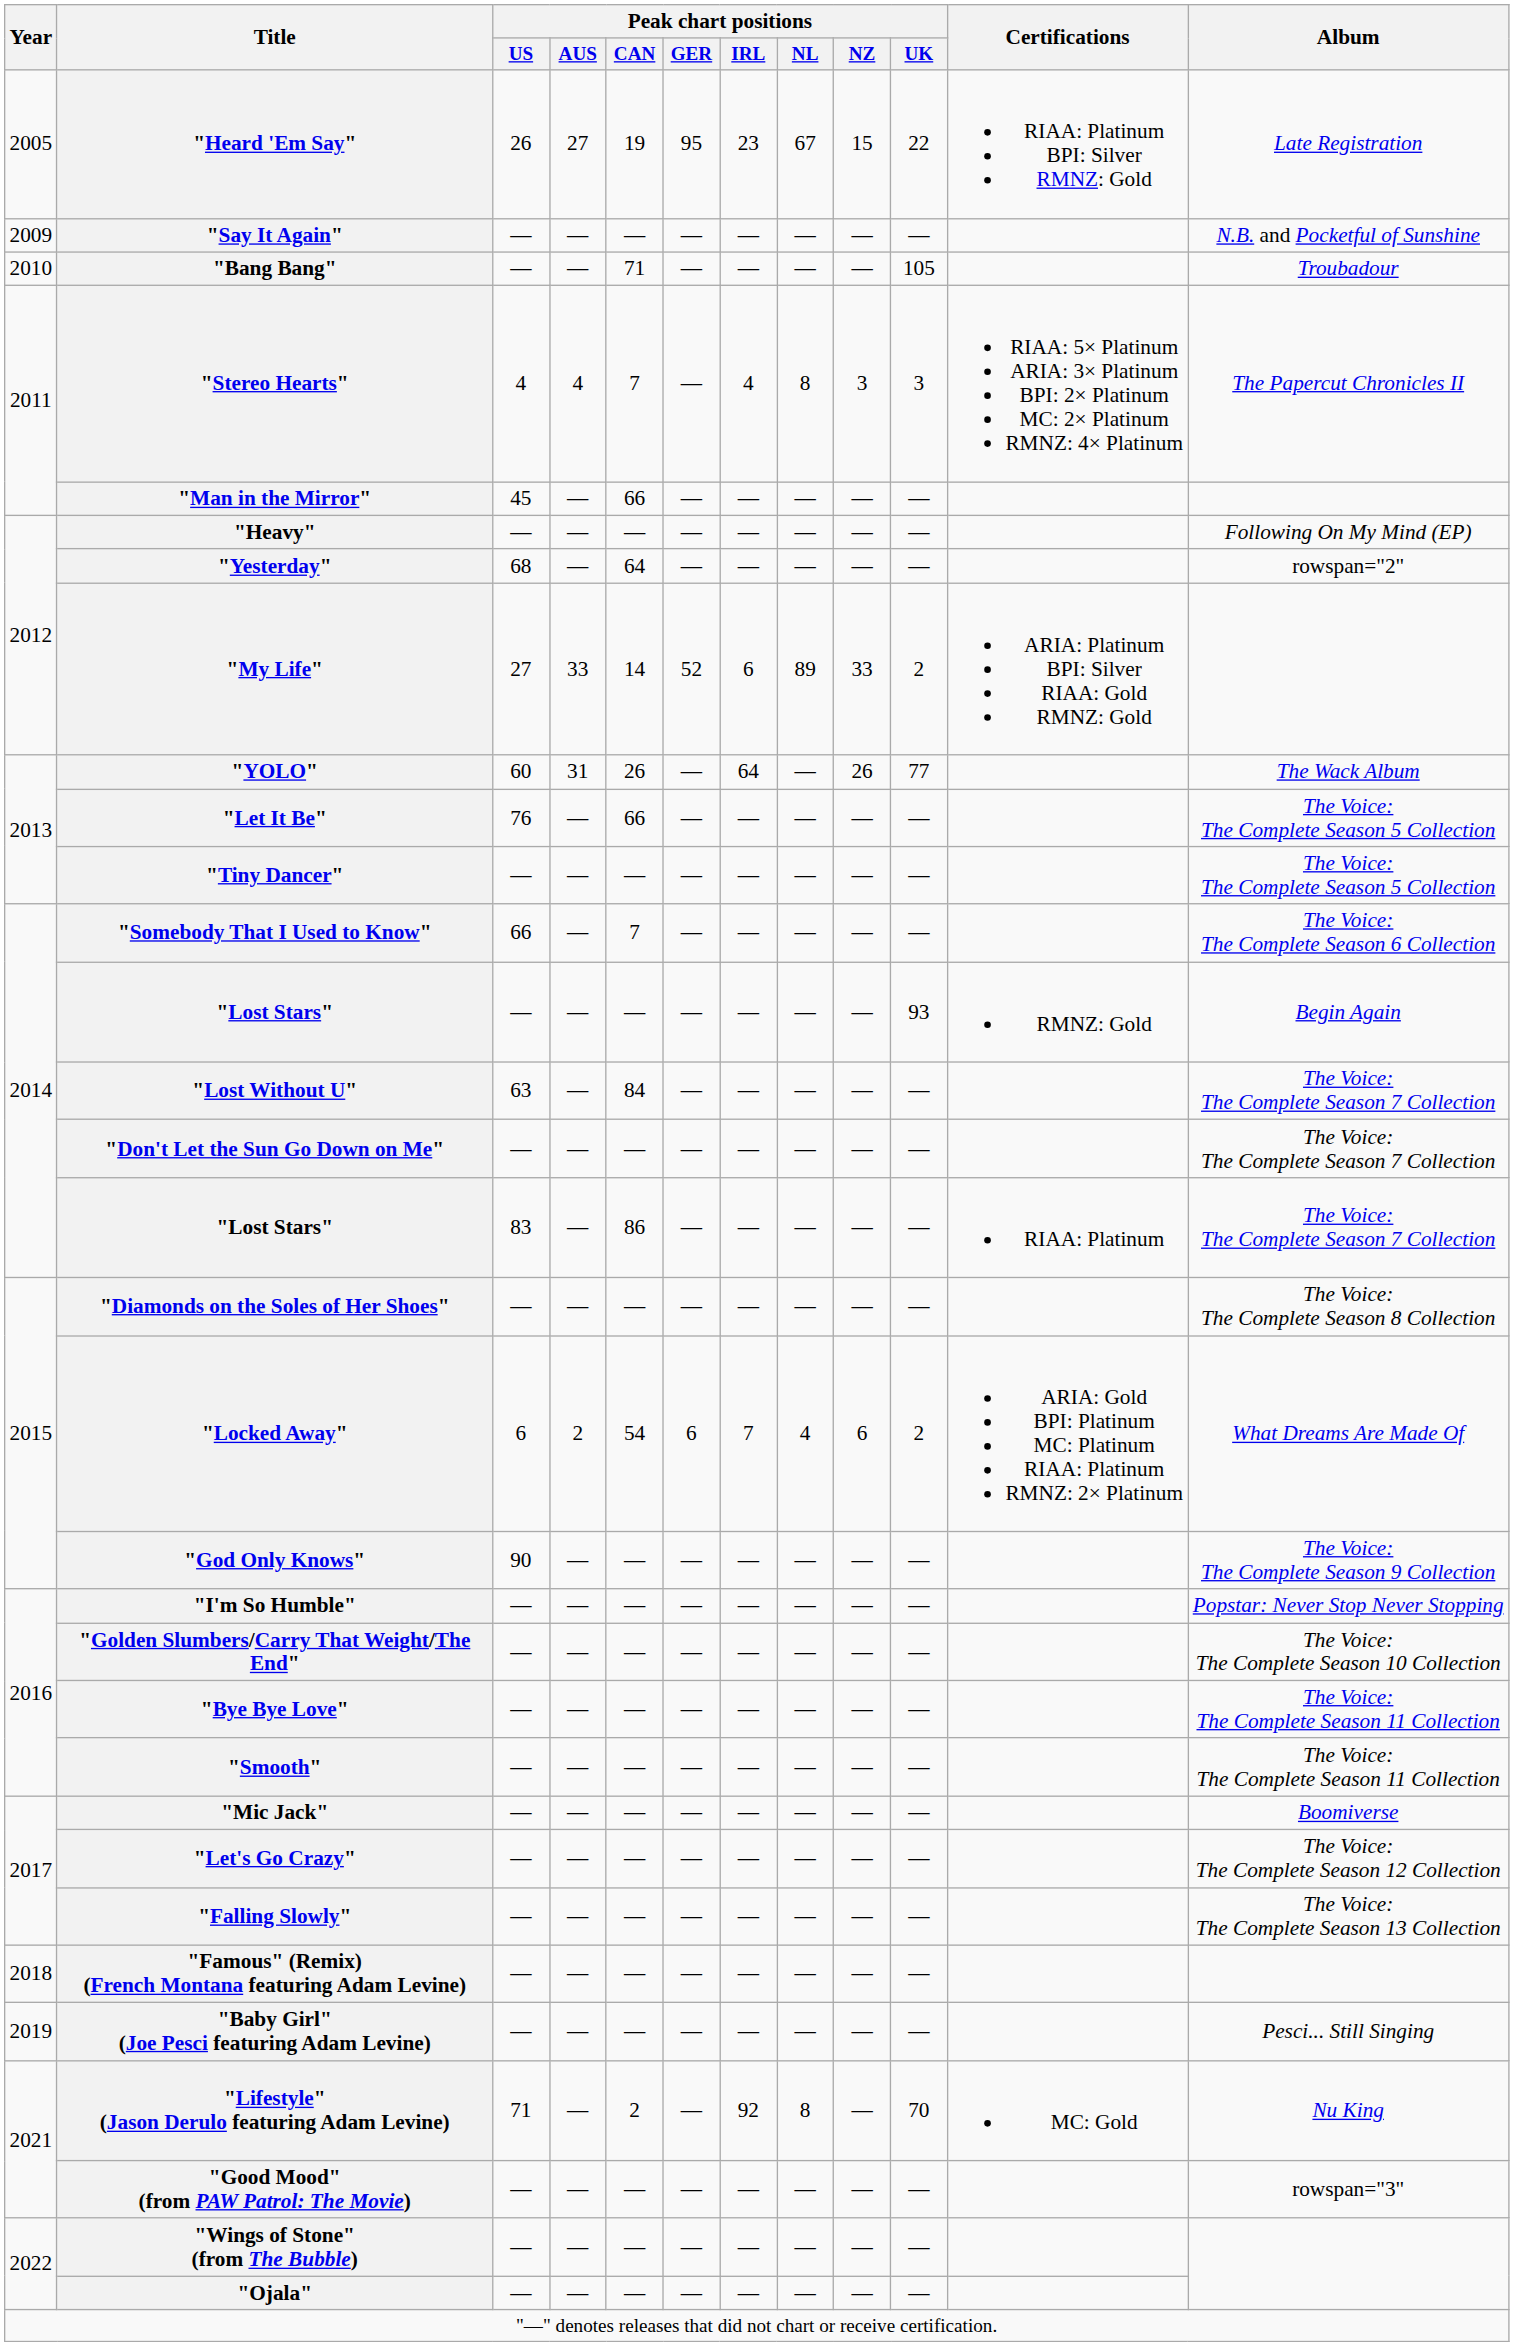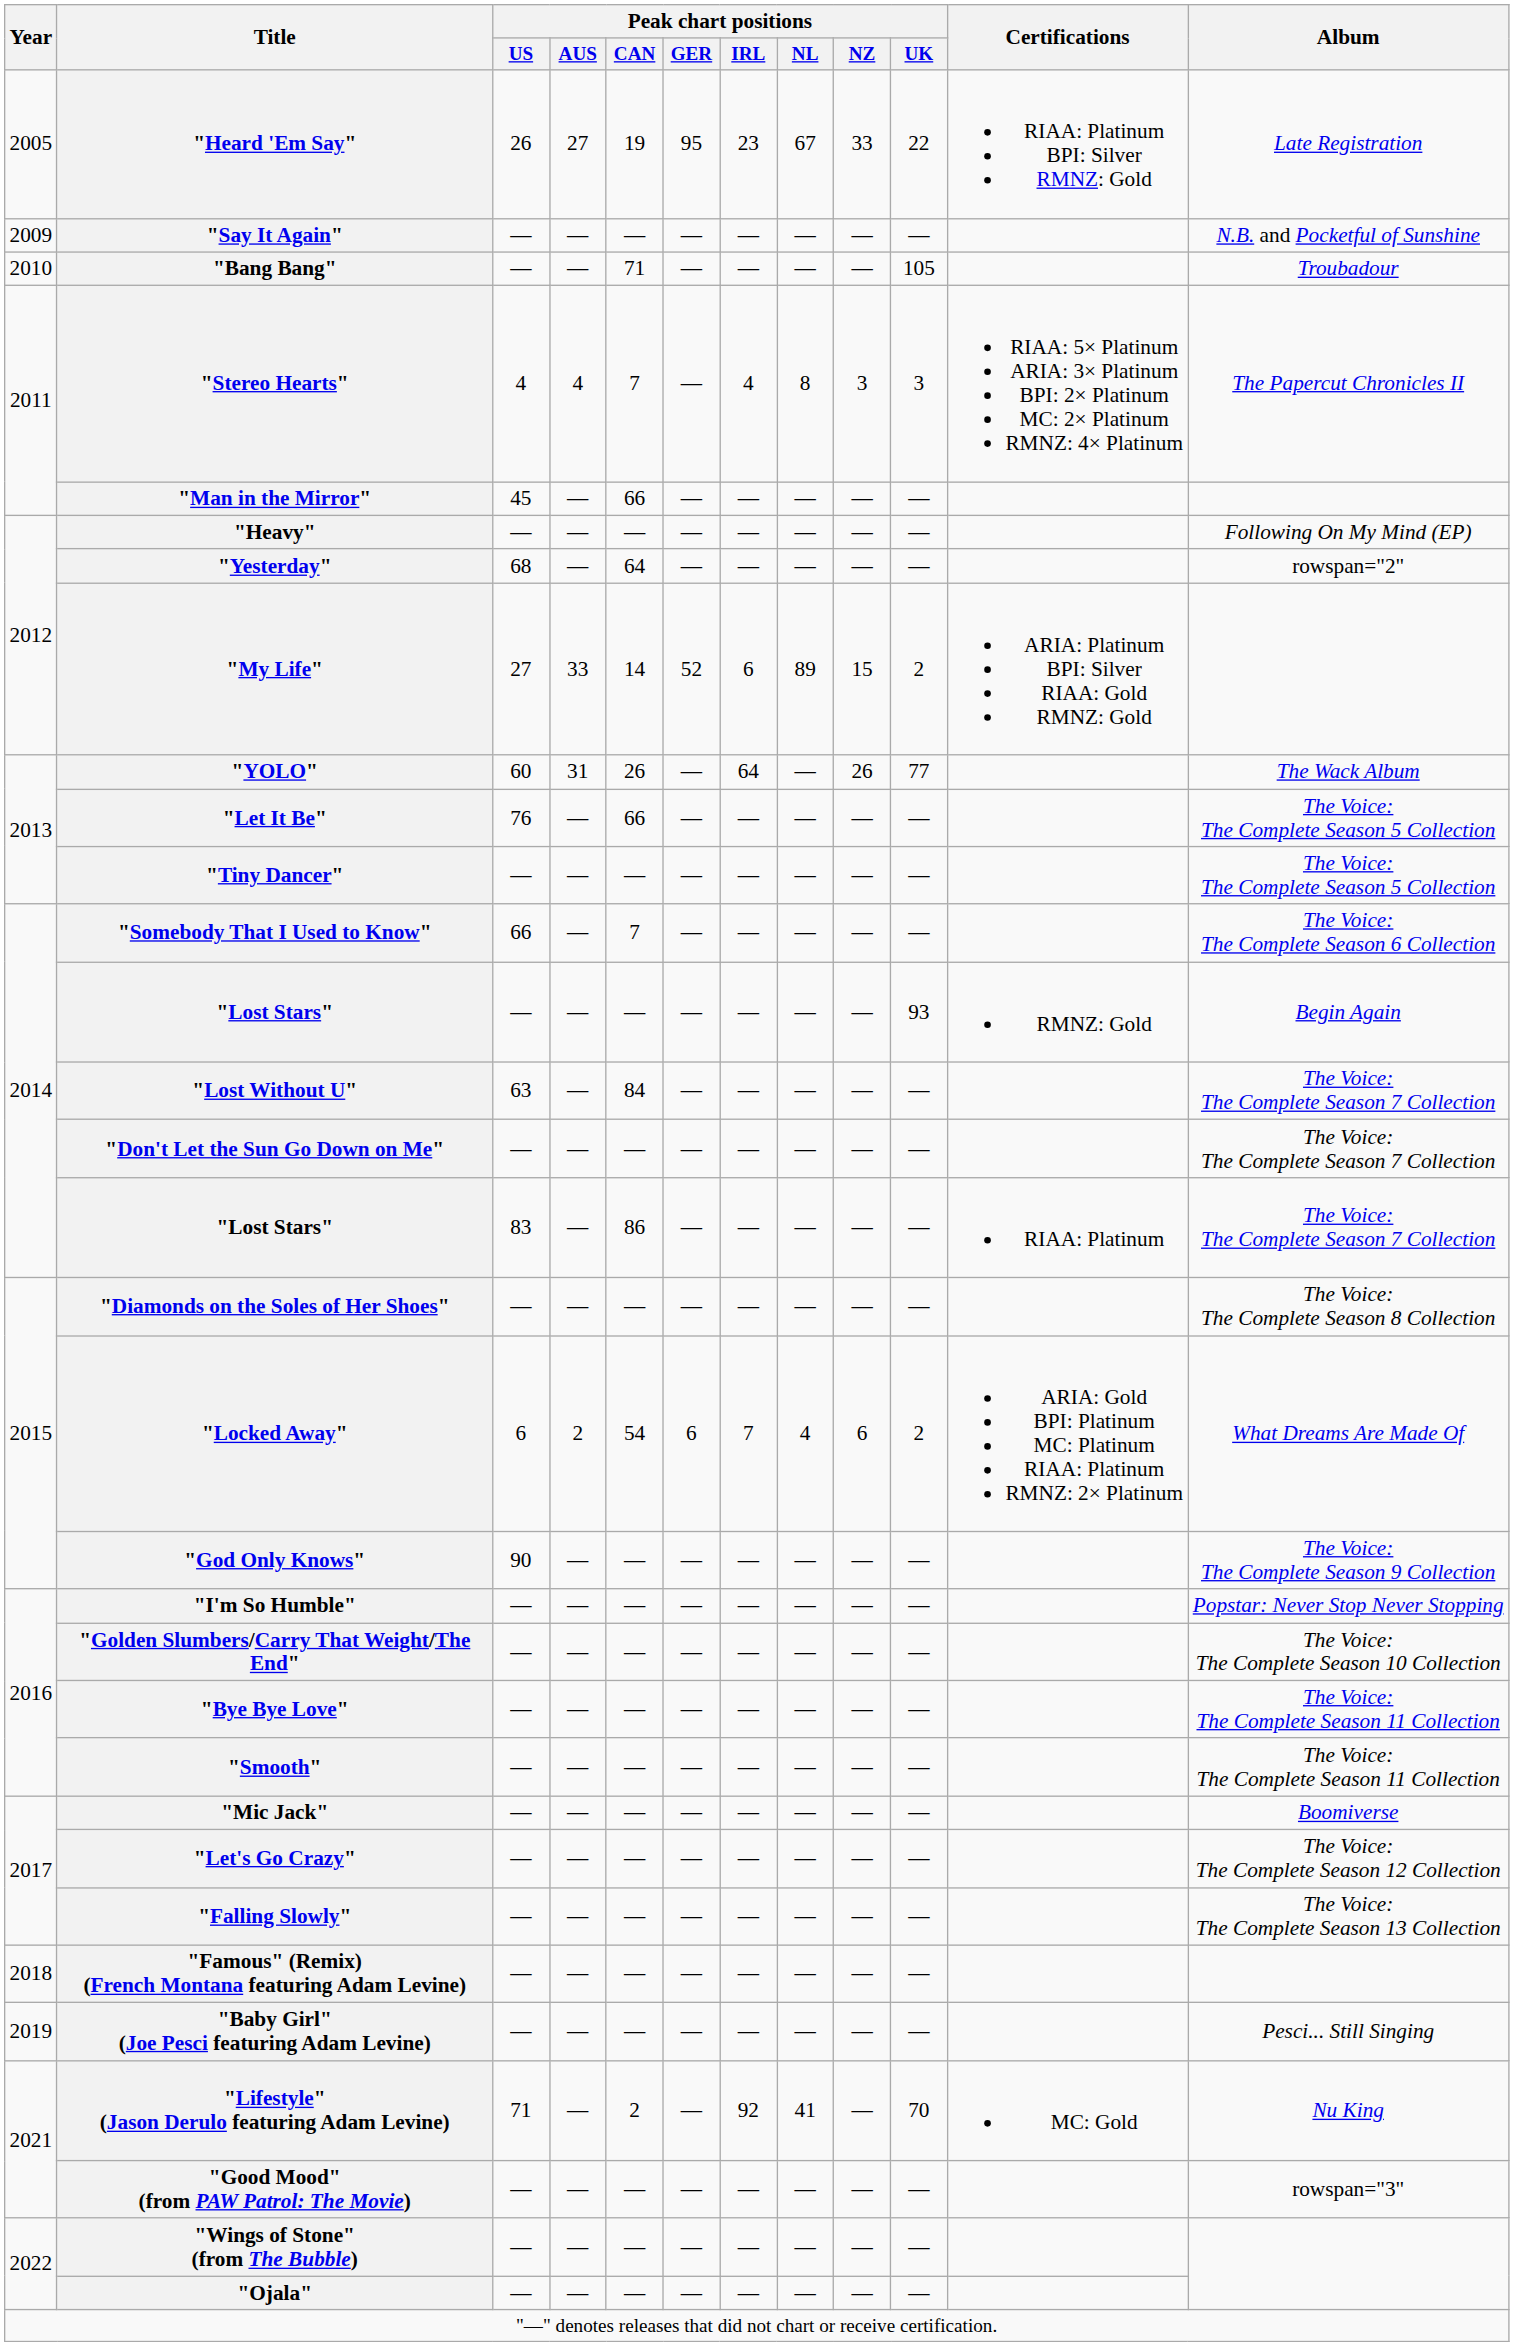(862, 143) 15 -> (862, 143) 33
(862, 668) 33 -> (862, 668) 15
(805, 2110) 8 -> (805, 2110) 41
